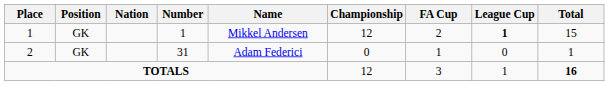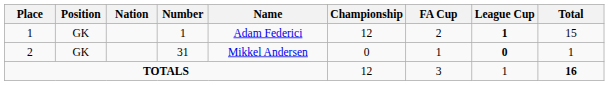(268, 33) Mikkel Andersen -> (268, 33) Adam Federici
(268, 52) Adam Federici -> (268, 52) Mikkel Andersen
(505, 52) normal -> (505, 52) bold
